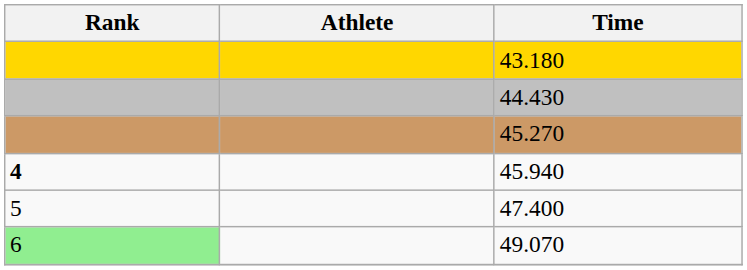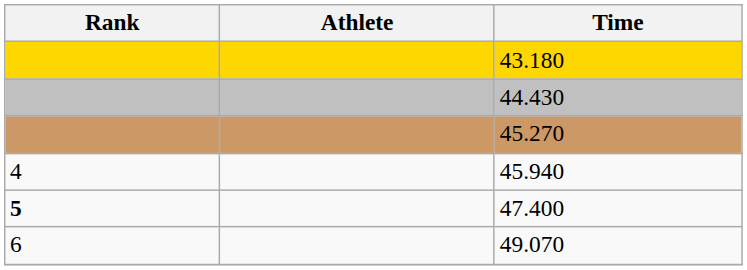(16, 171) bold -> (16, 171) normal
(16, 208) normal -> (16, 208) bold
(16, 245) lightgreen background -> (16, 245) no background
